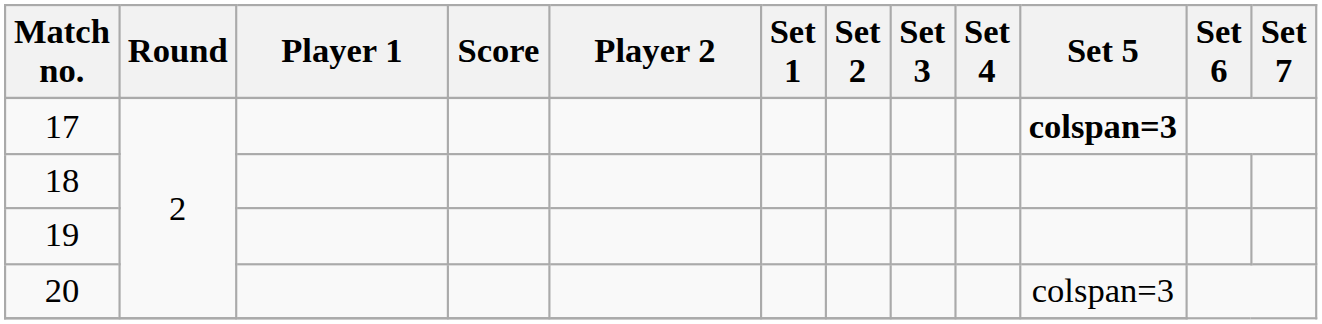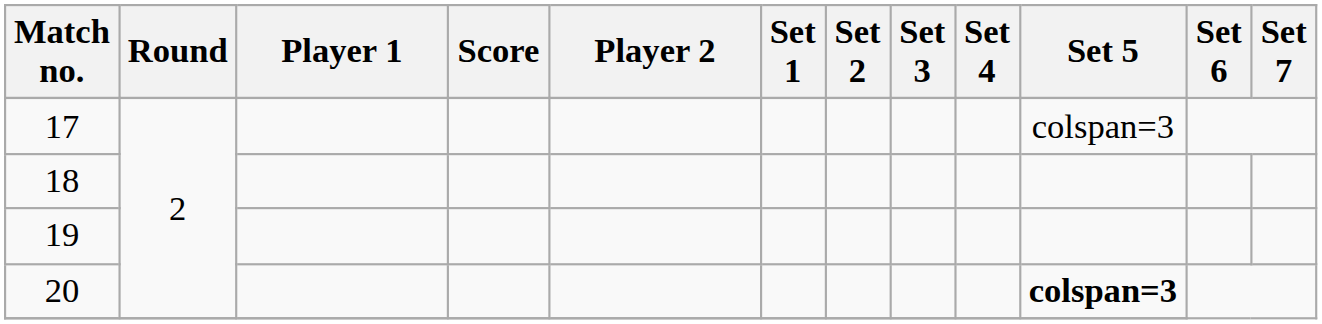(1103, 125) bold -> (1103, 125) normal
(1103, 290) normal -> (1103, 290) bold
